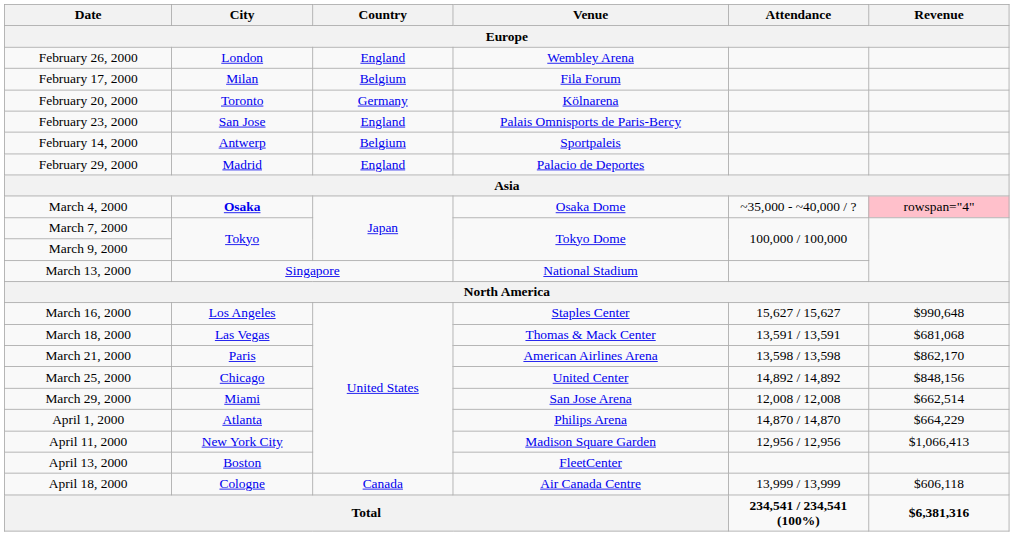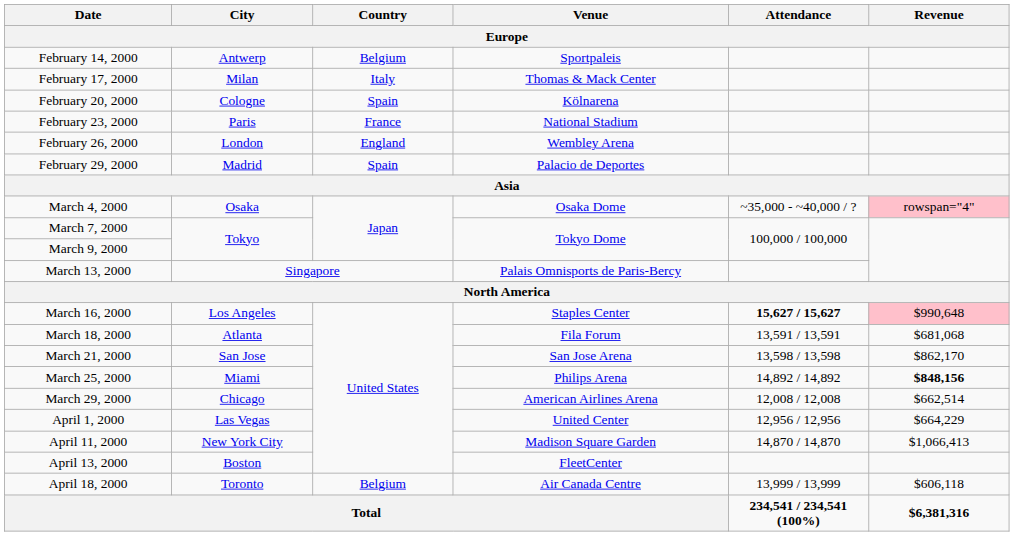rows swapped: (88, 143) <-> (88, 57)
(383, 79) Belgium -> (383, 79) Italy
(591, 79) Fila Forum -> (591, 79) Thomas & Mack Center
(242, 100) Toronto -> (242, 100) Cologne
(383, 100) Germany -> (383, 100) Spain
(242, 121) San Jose -> (242, 121) Paris
(383, 121) England -> (383, 121) France
(591, 121) Palais Omnisports de Paris-Bercy -> (591, 121) National Stadium
(383, 164) England -> (383, 164) Spain
(242, 206) bold -> (242, 206) normal
(591, 270) National Stadium -> (591, 270) Palais Omnisports de Paris-Bercy
(798, 313) normal -> (798, 313) bold
(939, 313) no background -> (939, 313) pink background
(242, 334) Las Vegas -> (242, 334) Atlanta
(591, 334) Thomas & Mack Center -> (591, 334) Fila Forum
(242, 356) Paris -> (242, 356) San Jose
(591, 356) American Airlines Arena -> (591, 356) San Jose Arena
(242, 377) Chicago -> (242, 377) Miami
(591, 377) United Center -> (591, 377) Philips Arena
(939, 377) normal -> (939, 377) bold
(242, 398) Miami -> (242, 398) Chicago
(591, 398) San Jose Arena -> (591, 398) American Airlines Arena
(242, 420) Atlanta -> (242, 420) Las Vegas
(591, 420) Philips Arena -> (591, 420) United Center
(798, 420) 14,870 / 14,870 -> (798, 420) 12,956 / 12,956
(798, 441) 12,956 / 12,956 -> (798, 441) 14,870 / 14,870
(242, 484) Cologne -> (242, 484) Toronto
(383, 484) Canada -> (383, 484) Belgium
